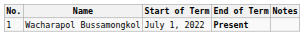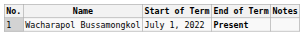(9, 25) no background -> (9, 25) lightgrey background
